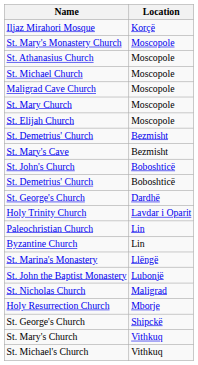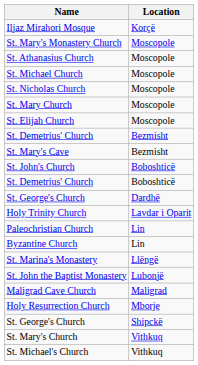(51, 89) Maligrad Cave Church -> (46, 89) St. Nicholas Church
(46, 290) St. Nicholas Church -> (51, 290) Maligrad Cave Church
